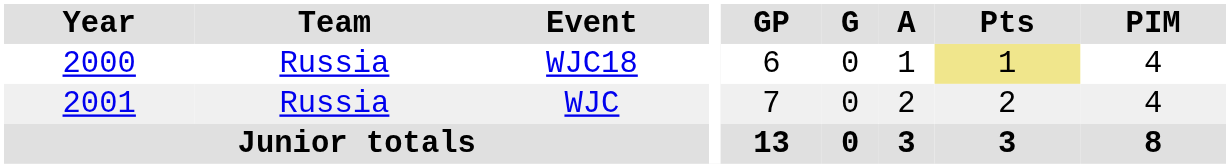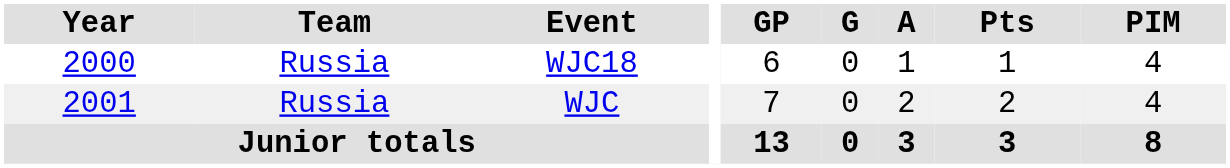(1007, 64) khaki background -> (1007, 64) no background
